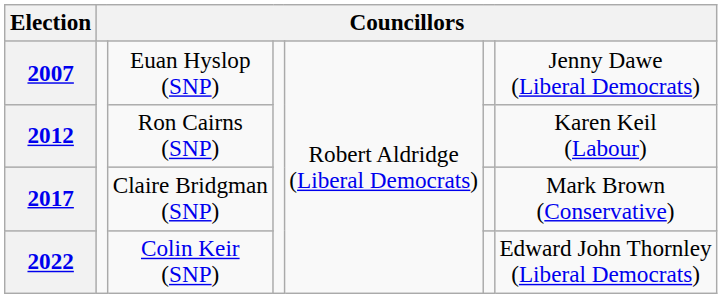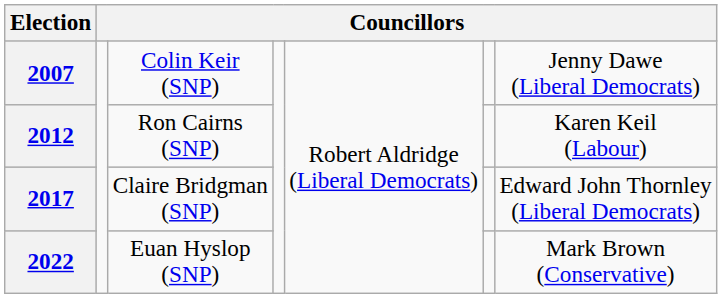(190, 72) Euan Hyslop (SNP) -> (190, 72) Colin Keir (SNP)
(606, 198) Mark Brown (Conservative) -> (606, 198) Edward John Thornley (Liberal Democrats)
(190, 261) Colin Keir (SNP) -> (190, 261) Euan Hyslop (SNP)
(606, 261) Edward John Thornley (Liberal Democrats) -> (606, 261) Mark Brown (Conservative)
